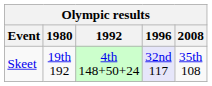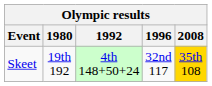(158, 63) lavender background -> (158, 63) no background
(191, 63) no background -> (191, 63) gold background
